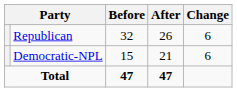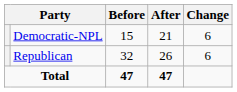rows swapped: (43, 35) <-> (58, 55)
